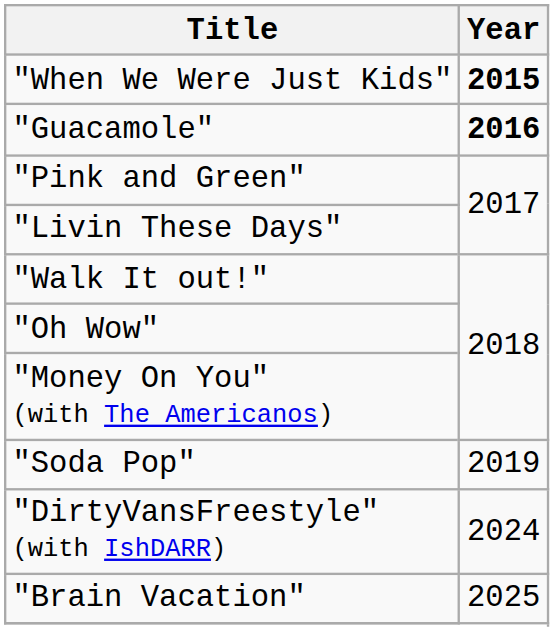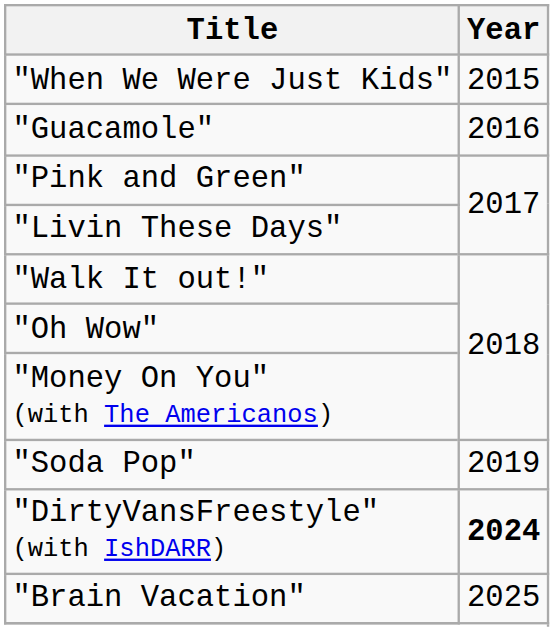(504, 80) bold -> (504, 80) normal
(504, 130) bold -> (504, 130) normal
(504, 531) normal -> (504, 531) bold
